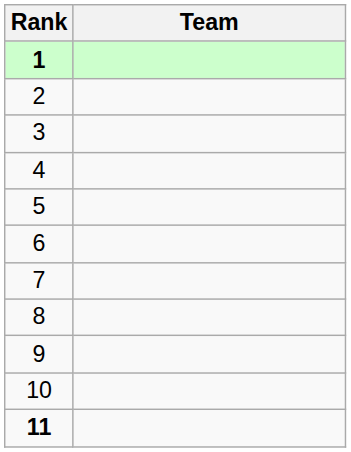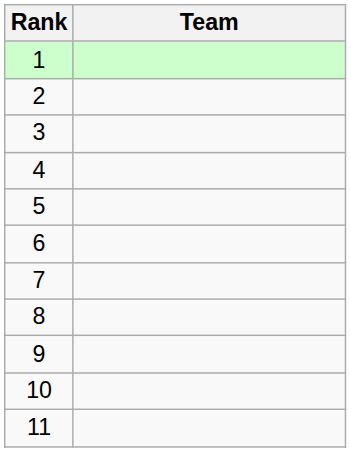(39, 59) bold -> (39, 59) normal
(39, 427) bold -> (39, 427) normal
